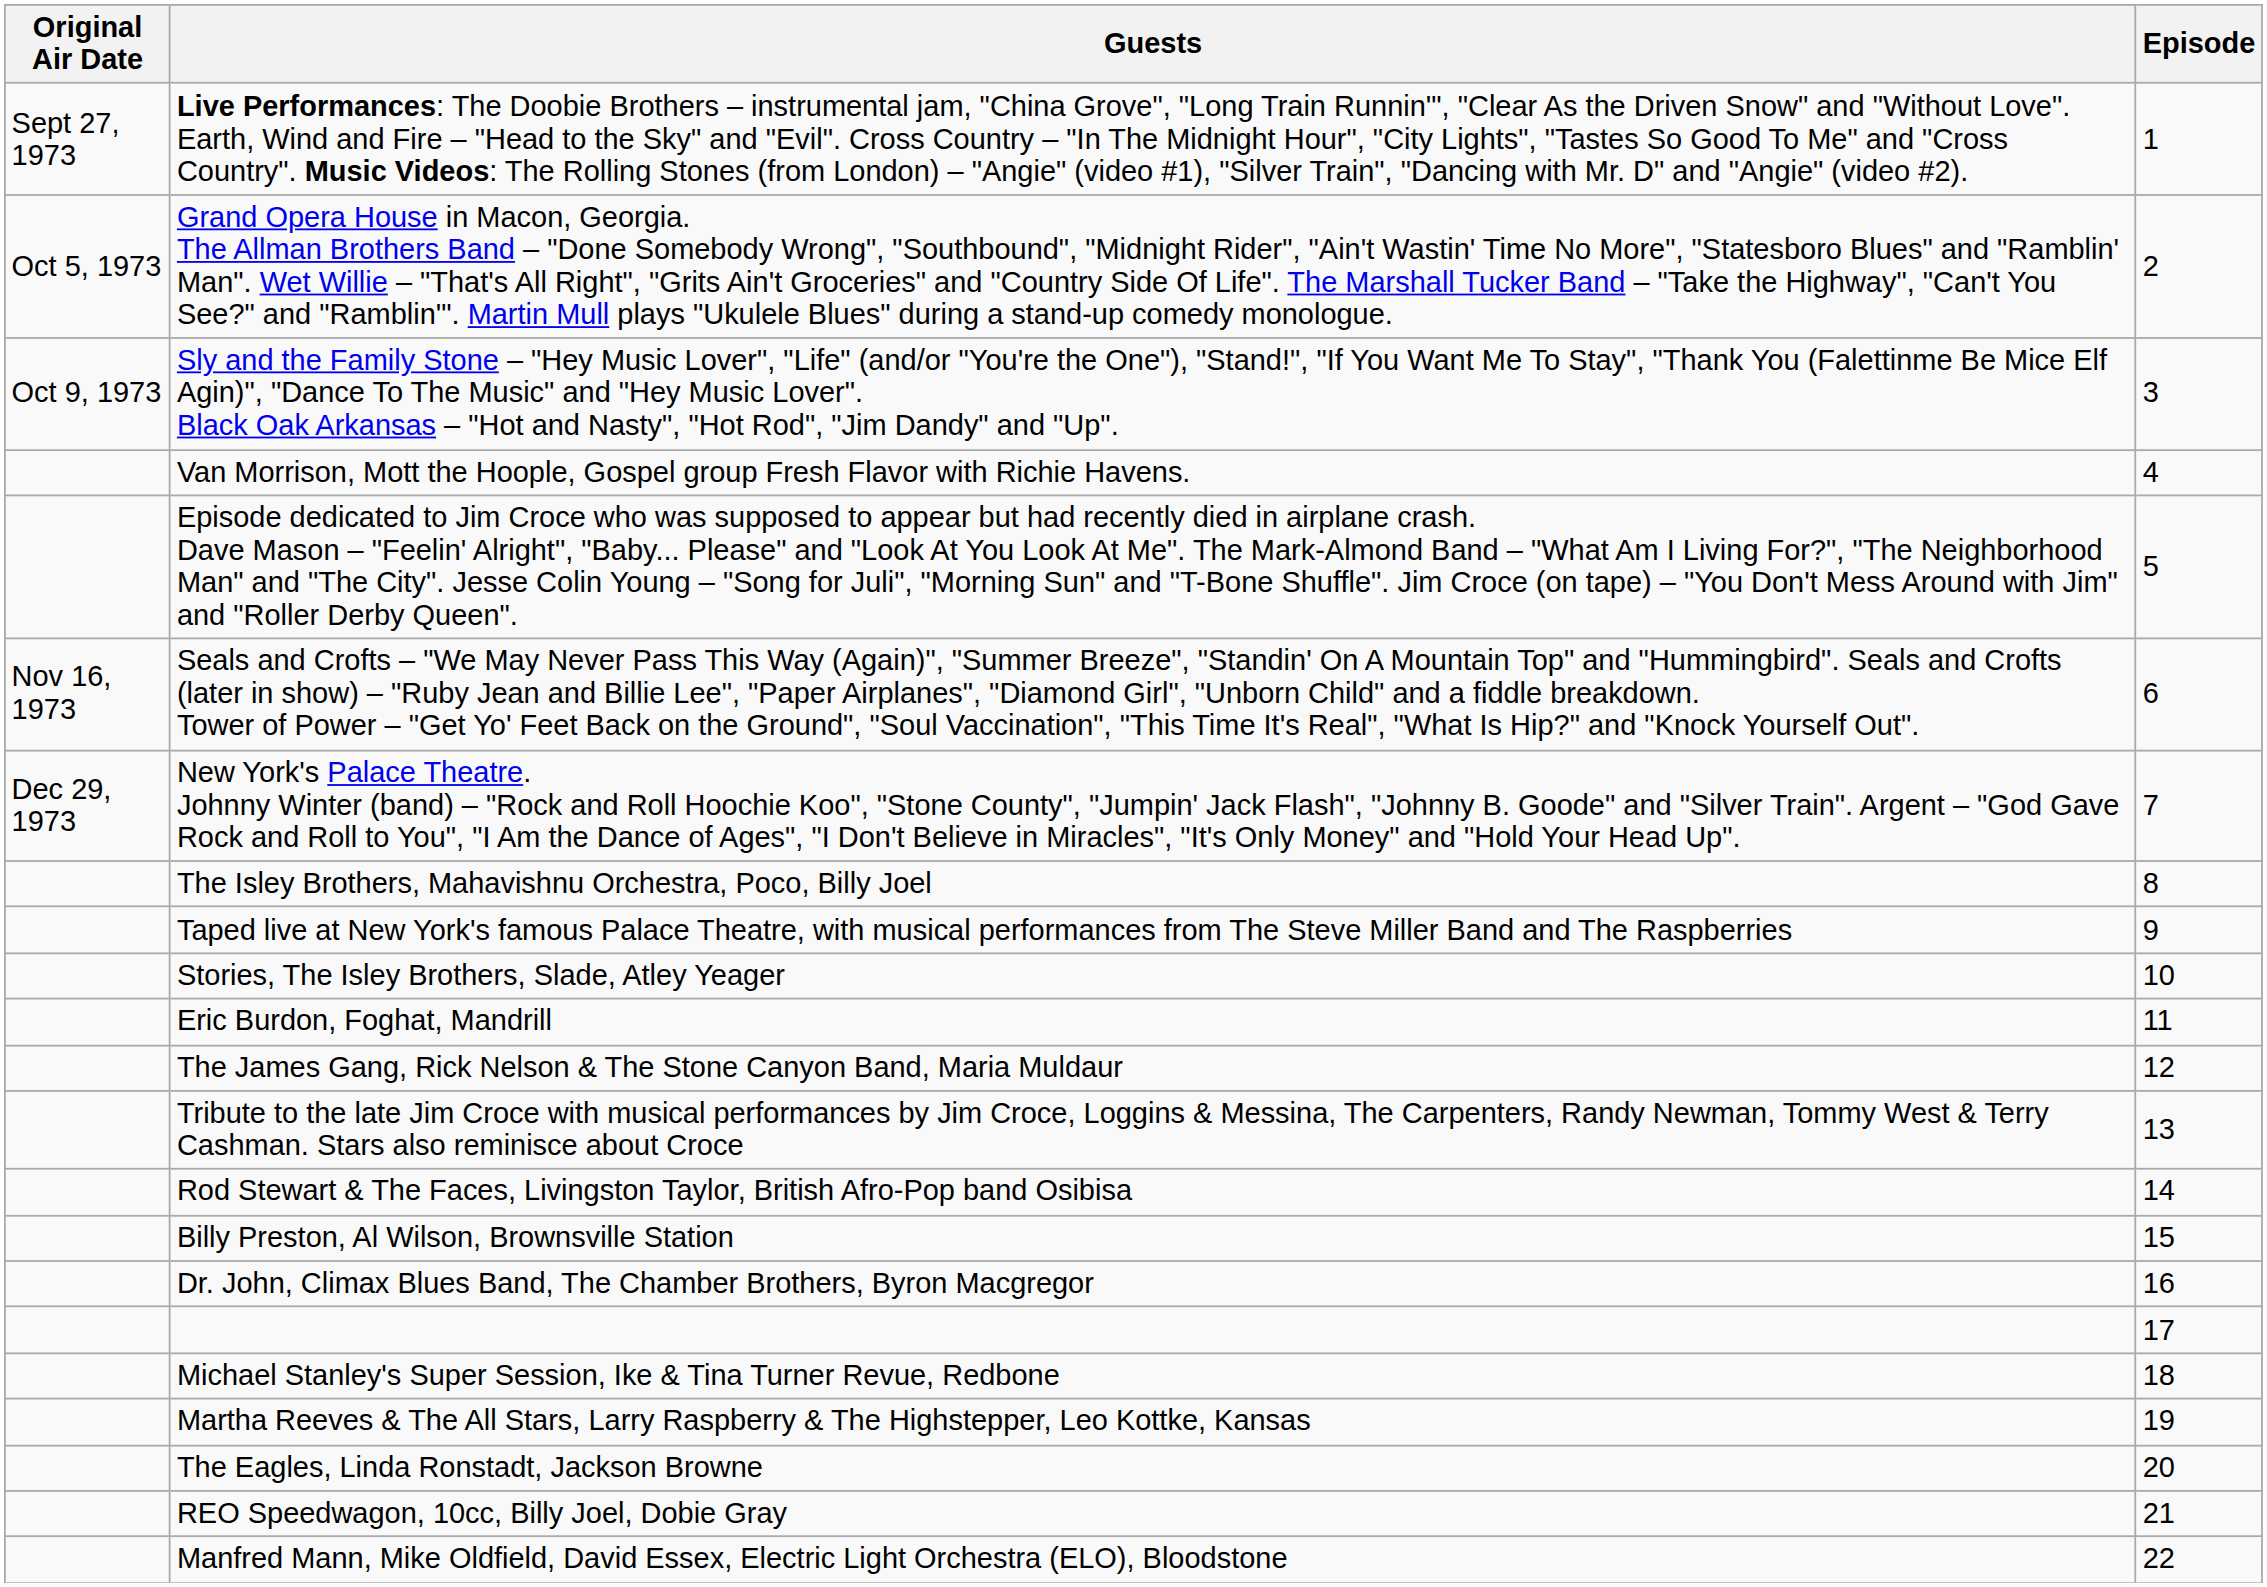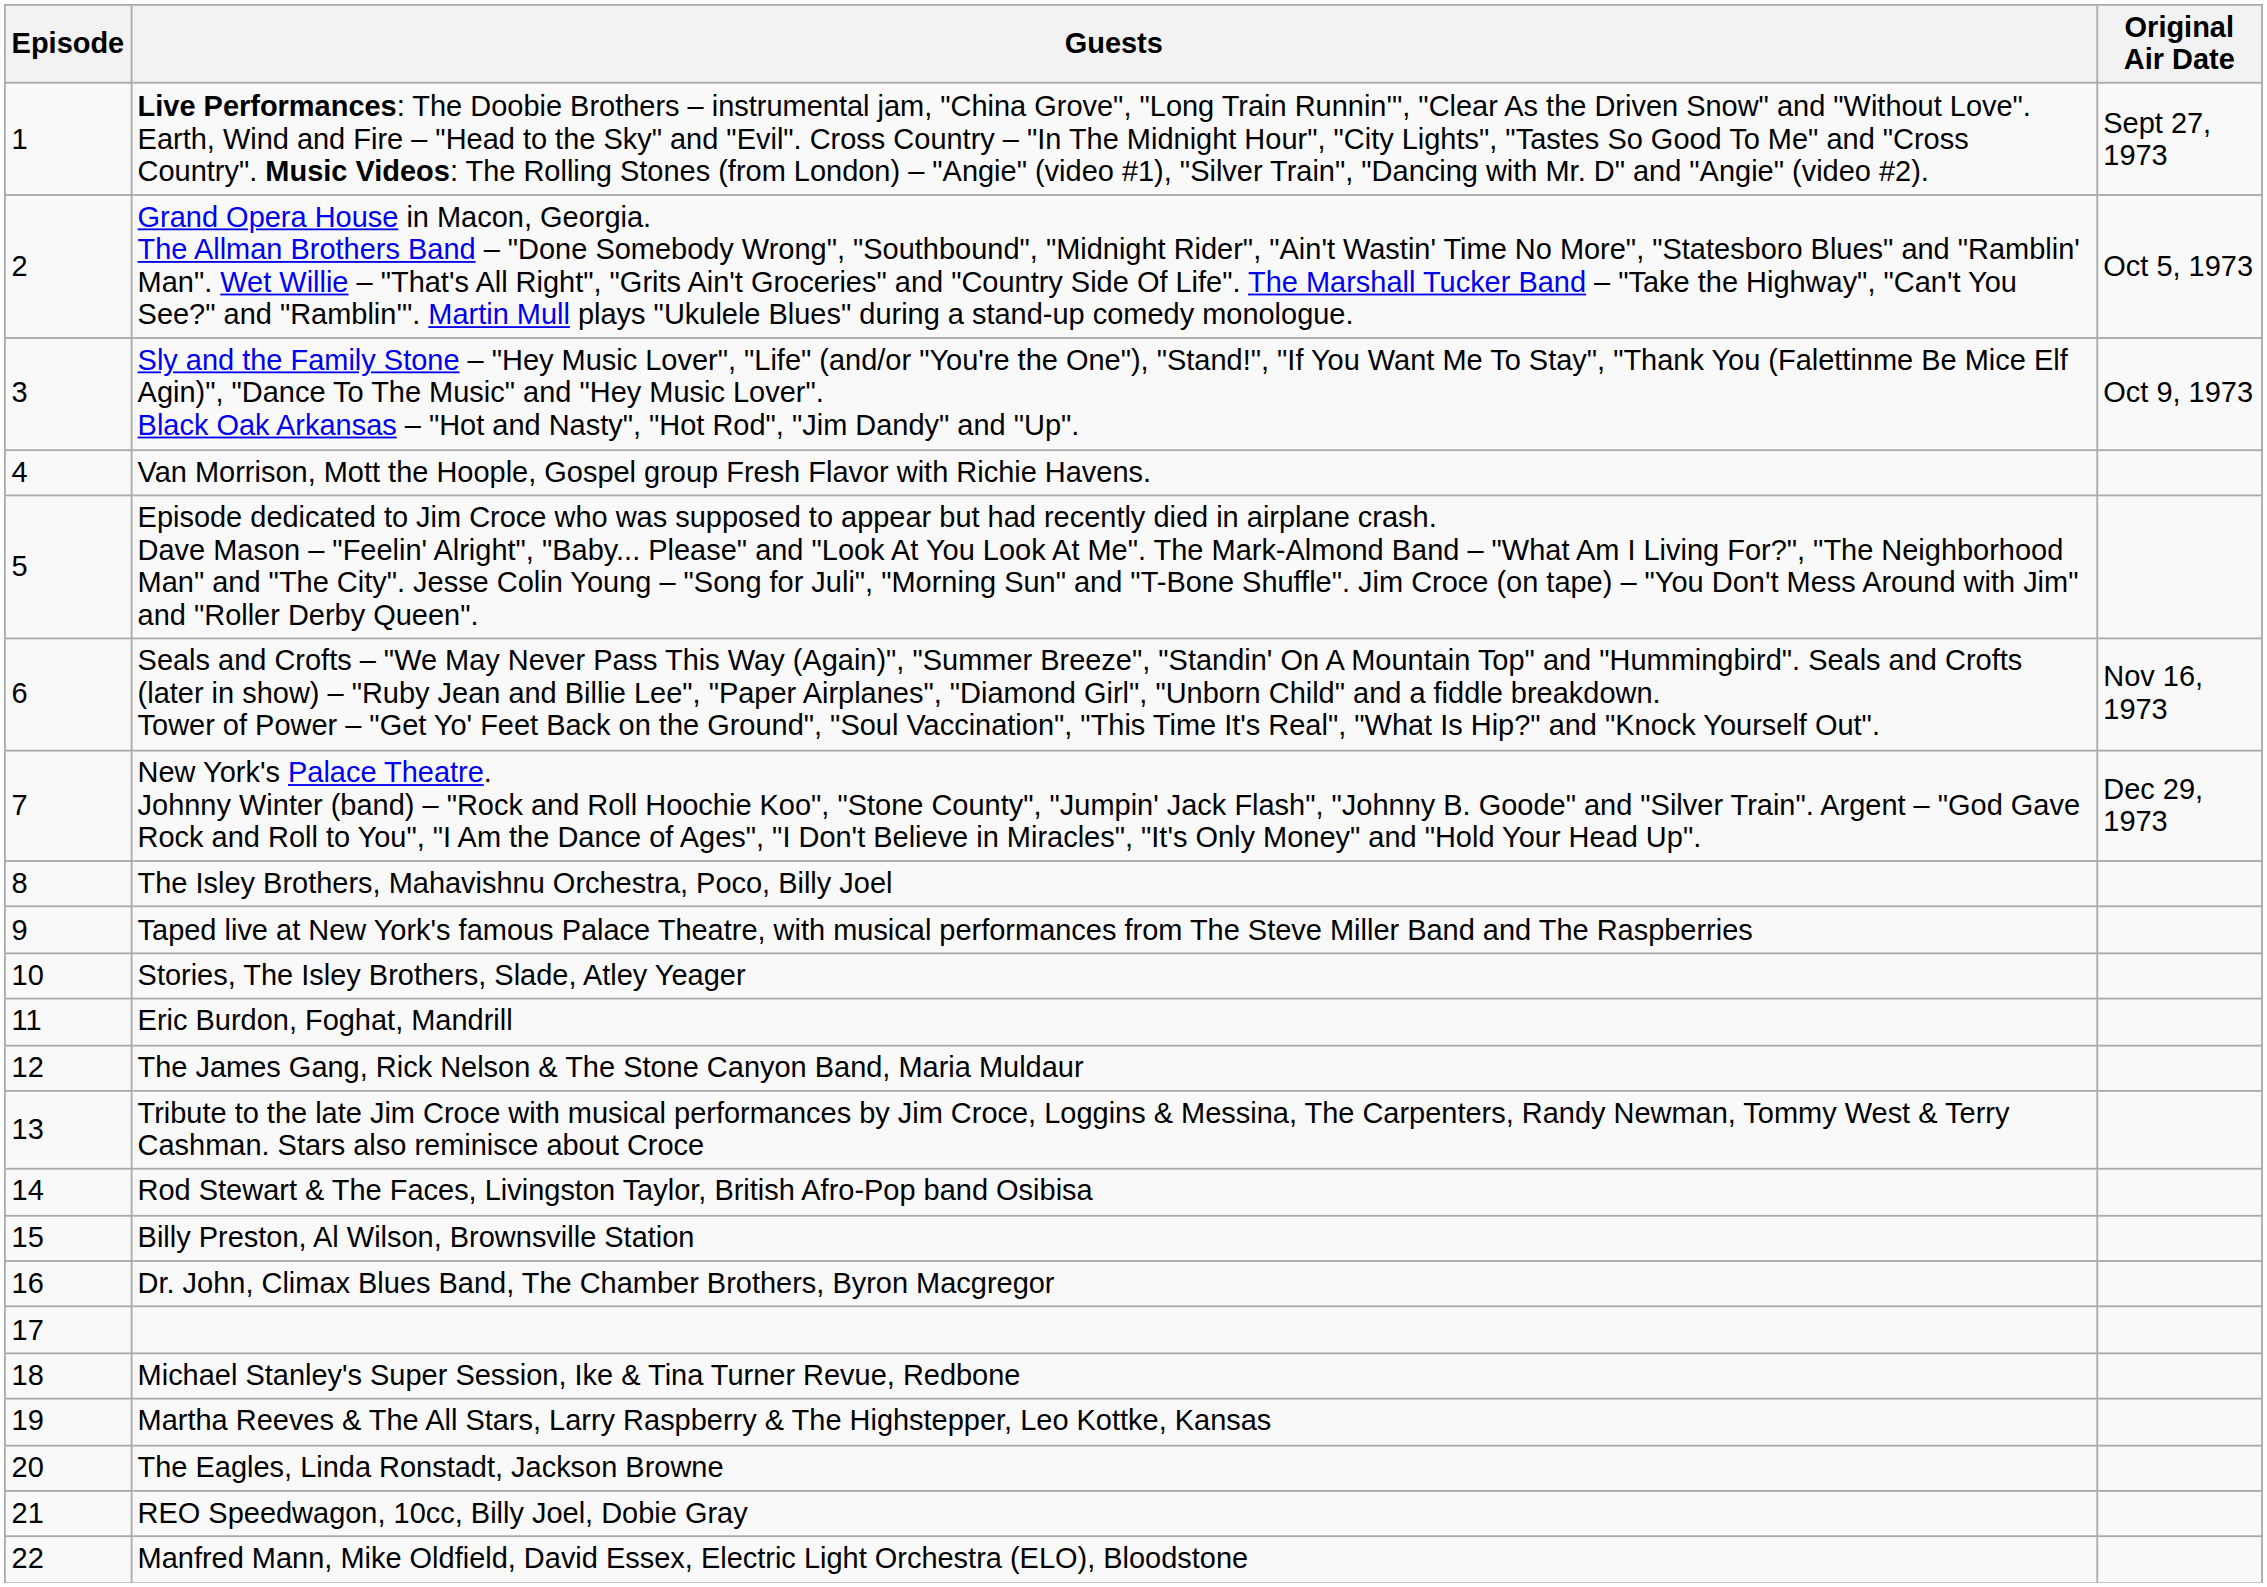columns swapped: (2199, 43) <-> (88, 43)
